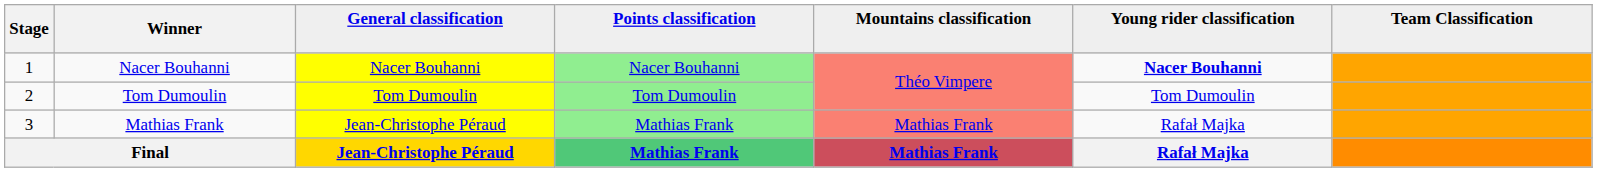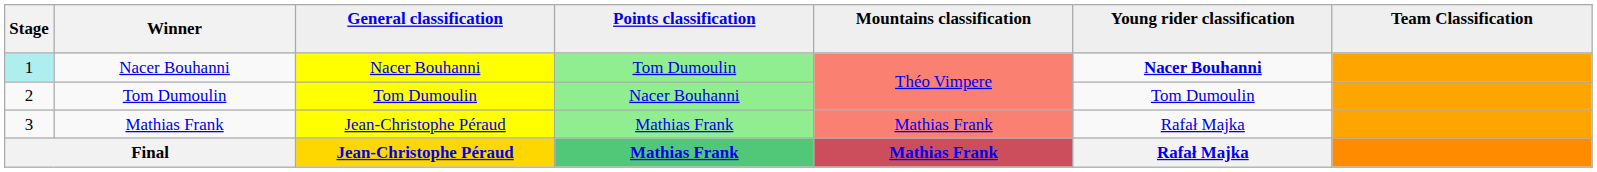(29, 67) no background -> (29, 67) paleturquoise background
(684, 67) Nacer Bouhanni -> (684, 67) Tom Dumoulin
(684, 95) Tom Dumoulin -> (684, 95) Nacer Bouhanni
